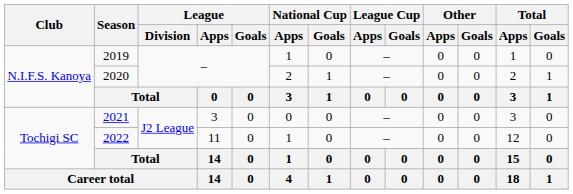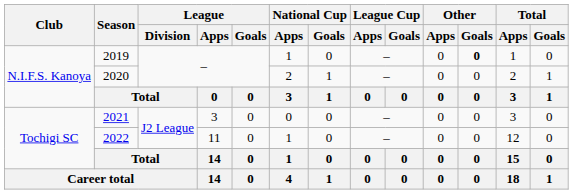(477, 55) normal -> (477, 55) bold
